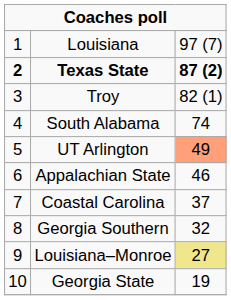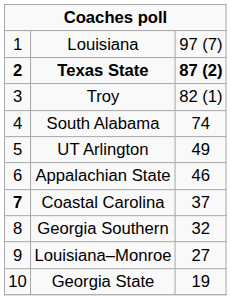(201, 149) lightsalmon background -> (201, 149) no background
(18, 202) normal -> (18, 202) bold
(201, 255) khaki background -> (201, 255) no background
